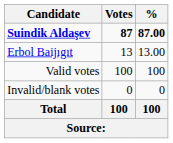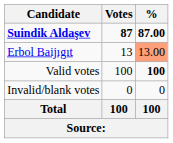(152, 52) no background -> (152, 52) lightsalmon background
(156, 71) normal -> (156, 71) bold
